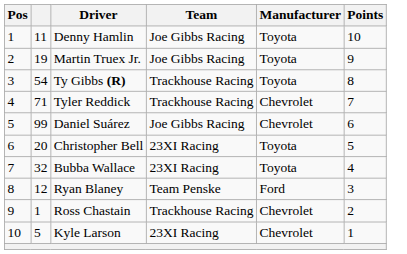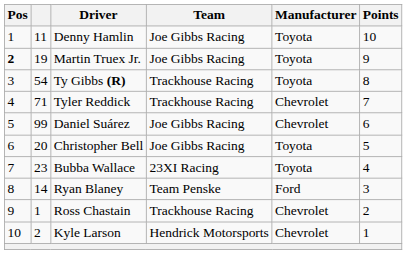(11, 58) normal -> (11, 58) bold
(184, 145) 23XI Racing -> (197, 145) Joe Gibbs Racing
(41, 167) 32 -> (41, 167) 23
(41, 188) 12 -> (41, 188) 14
(37, 232) 5 -> (37, 232) 2
(184, 232) 23XI Racing -> (209, 232) Hendrick Motorsports
